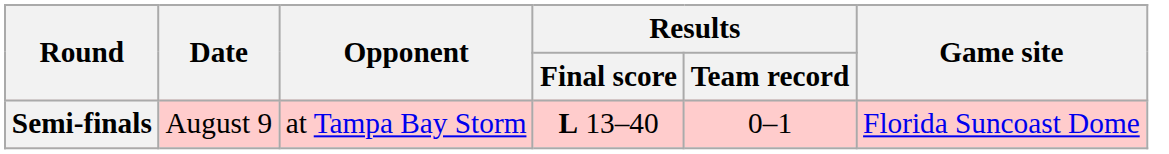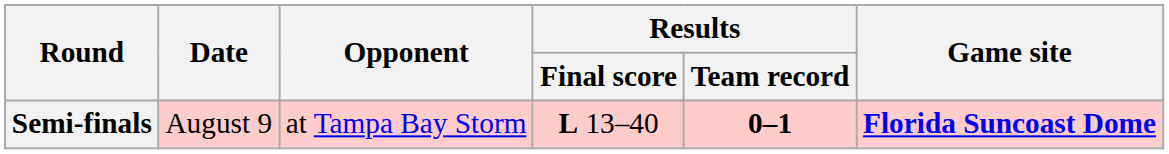(770, 122) normal -> (770, 122) bold
(1001, 122) normal -> (1010, 122) bold
